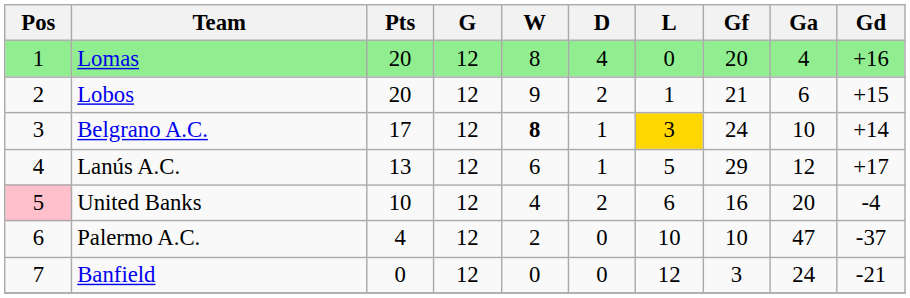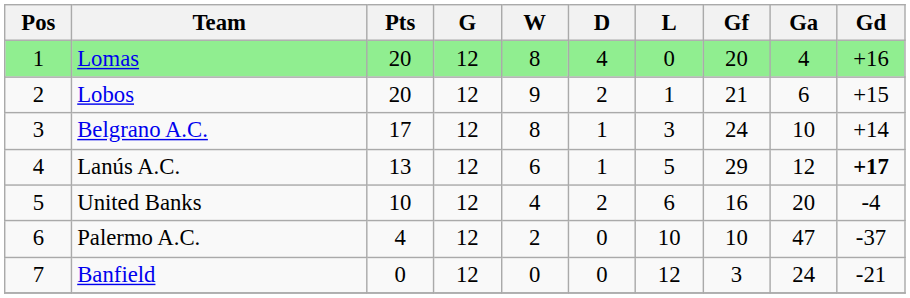(535, 130) bold -> (535, 130) normal
(669, 130) gold background -> (669, 130) no background
(871, 166) normal -> (871, 166) bold
(38, 202) pink background -> (38, 202) no background
